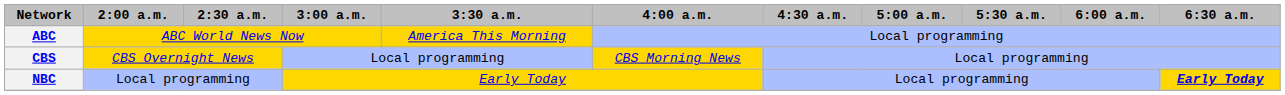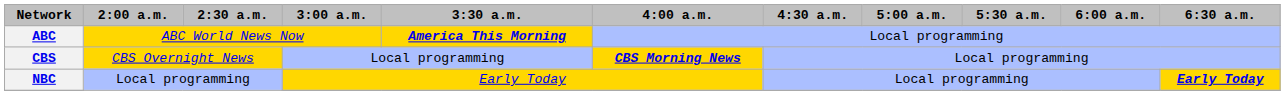(487, 37) normal -> (487, 37) bold
(678, 58) normal -> (678, 58) bold
